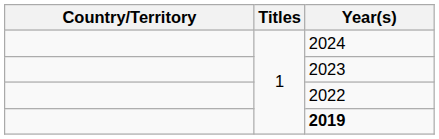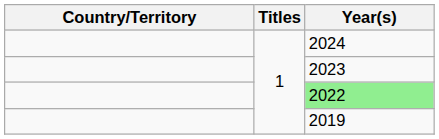(327, 95) no background -> (327, 95) lightgreen background
(327, 121) bold -> (327, 121) normal
